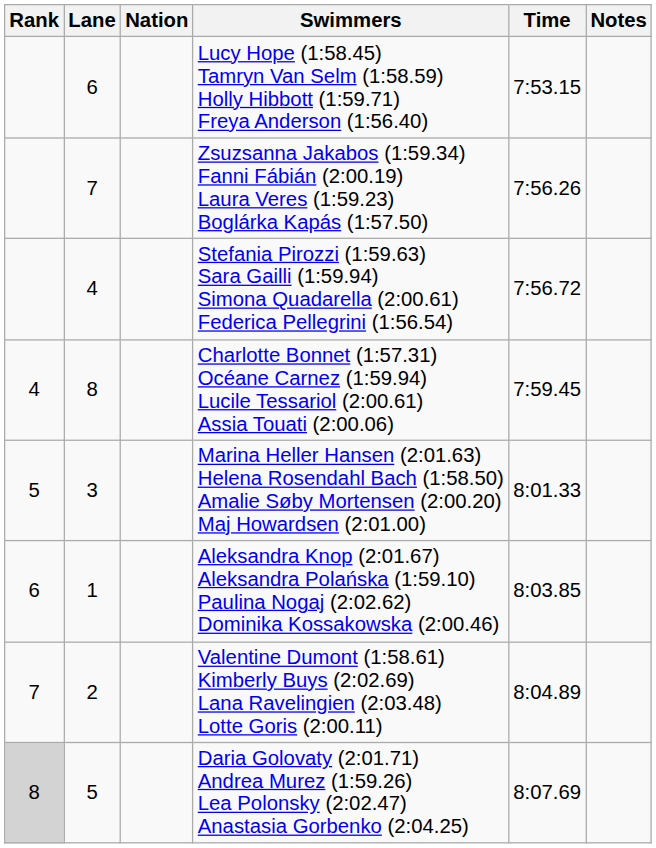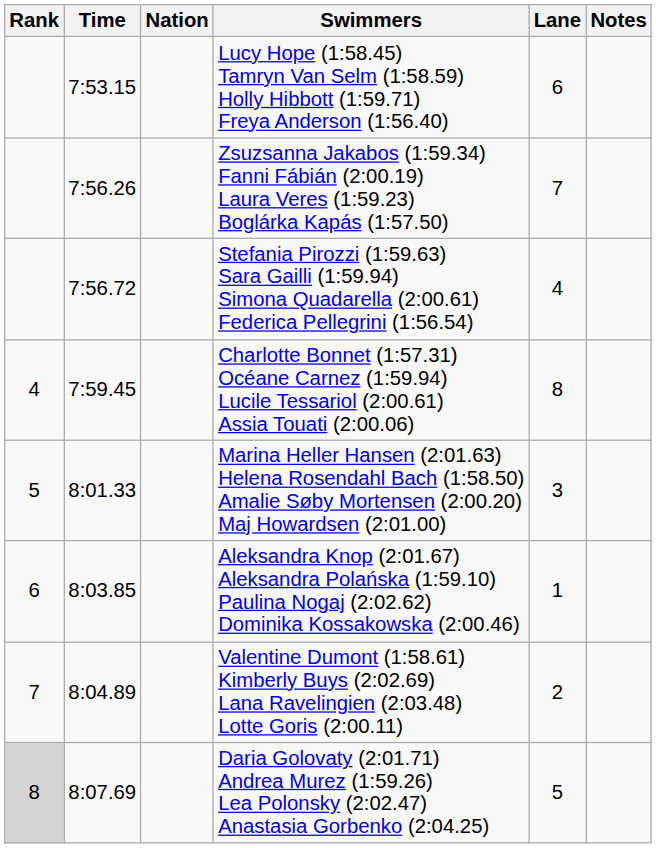columns swapped: (92, 20) <-> (547, 20)
